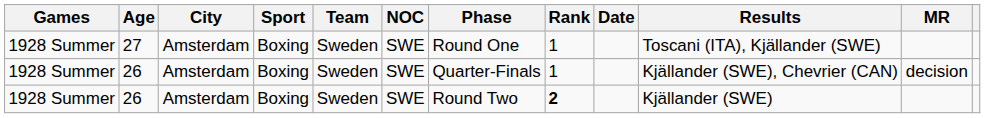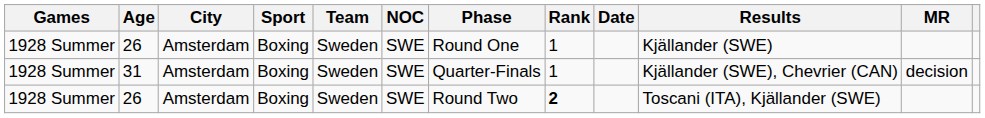(132, 44) 27 -> (132, 44) 26
(762, 44) Toscani (ITA), Kjällander (SWE) -> (708, 44) Kjällander (SWE)
(132, 71) 26 -> (132, 71) 31
(708, 98) Kjällander (SWE) -> (762, 98) Toscani (ITA), Kjällander (SWE)
